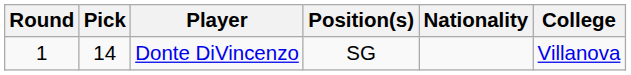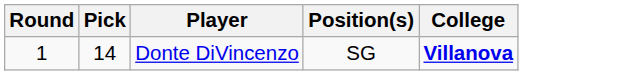- column: (476, 20)
(579, 53) normal -> (468, 53) bold
